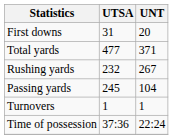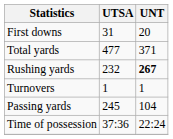(148, 69) normal -> (148, 69) bold
rows swapped: (39, 87) <-> (31, 106)
